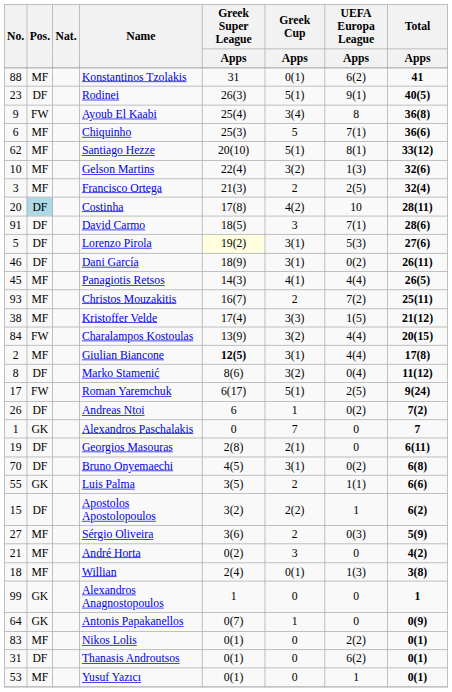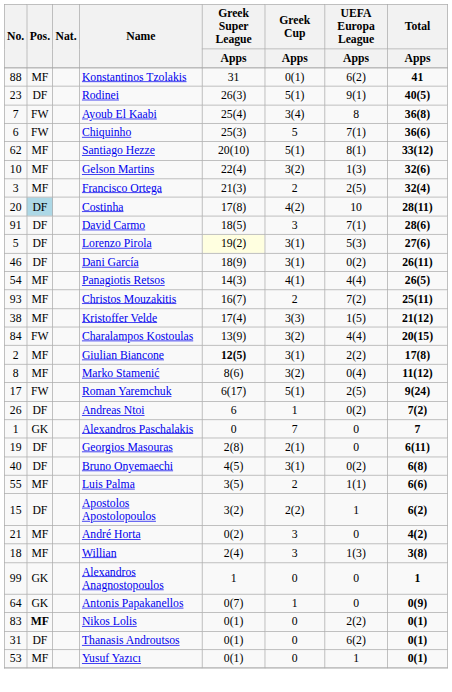(16, 114) 9 -> (16, 114) 7
(40, 132) MF -> (40, 132) FW
(16, 280) 45 -> (16, 280) 54
(356, 354) 4(4) -> (356, 354) 2(2)
(40, 373) DF -> (40, 373) MF
(16, 466) 70 -> (16, 466) 40
(40, 484) GK -> (40, 484) MF
- row: (118, 534)
(295, 571) 0(1) -> (295, 553) 3
(40, 640) normal -> (40, 622) bold
